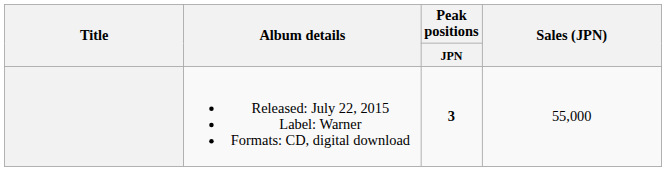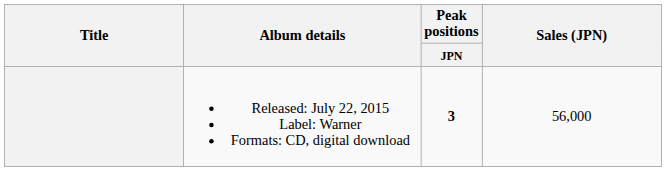(572, 116) 55,000 -> (572, 116) 56,000
